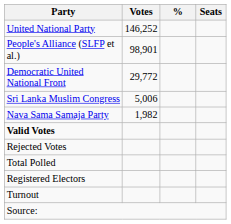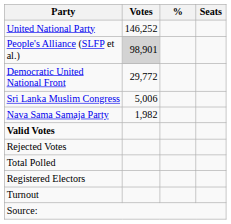(144, 50) no background -> (144, 50) lightgrey background
